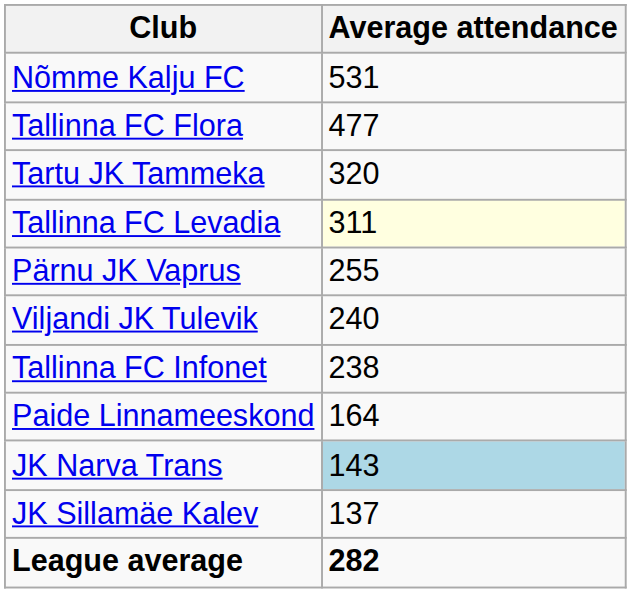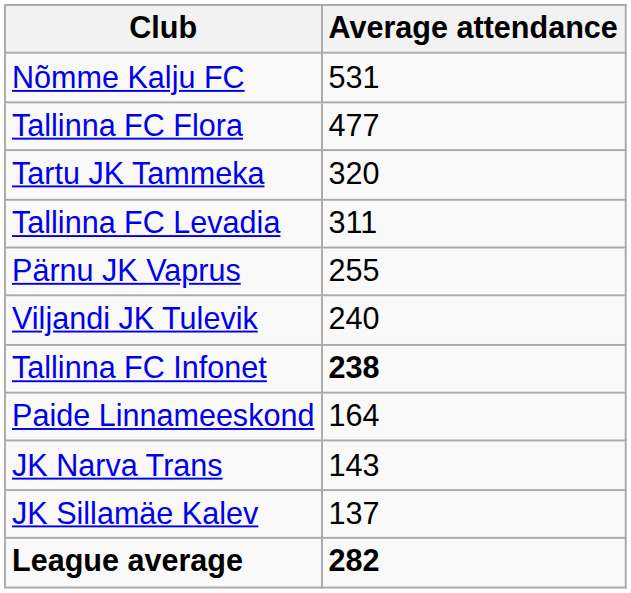(353, 222) lightyellow background -> (353, 222) no background
(354, 367) normal -> (354, 367) bold
(354, 464) lightblue background -> (354, 464) no background
